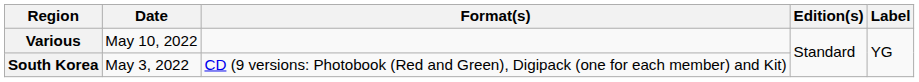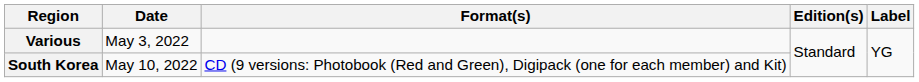(151, 40) May 10, 2022 -> (147, 40) May 3, 2022
(147, 64) May 3, 2022 -> (151, 64) May 10, 2022
